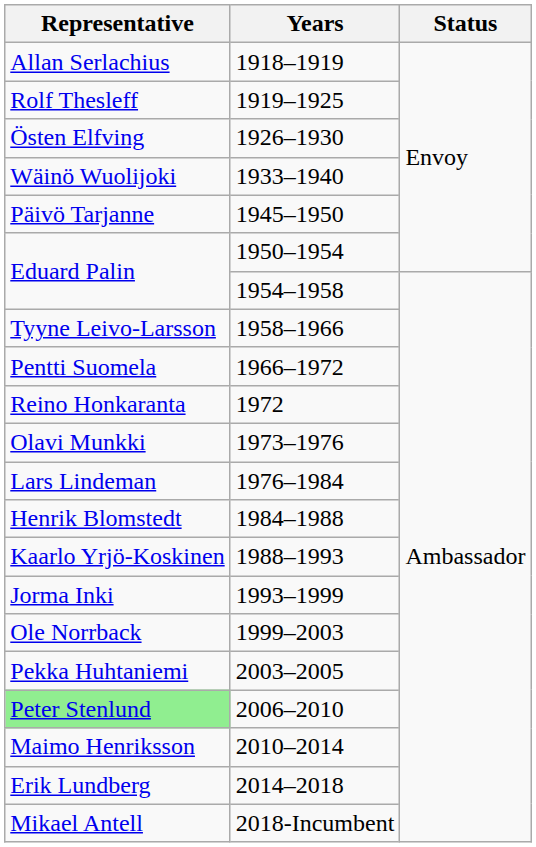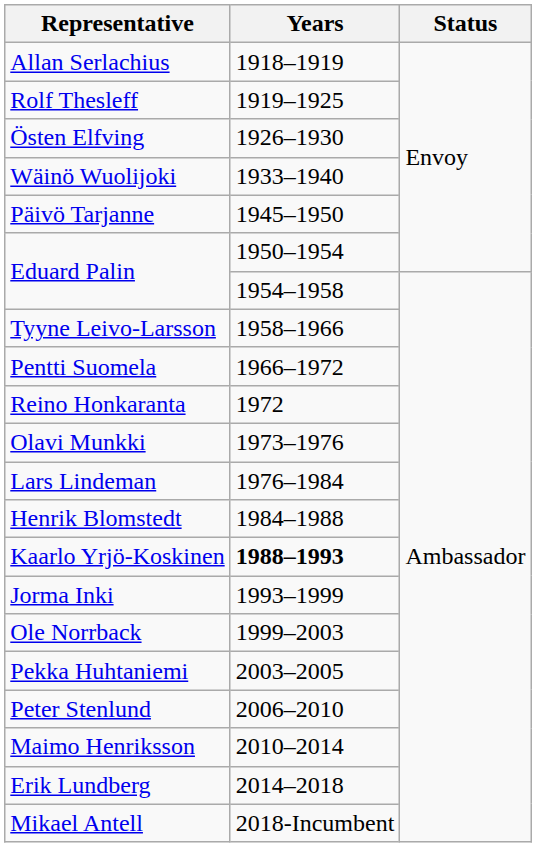(290, 556) normal -> (290, 556) bold
(81, 708) lightgreen background -> (81, 708) no background
